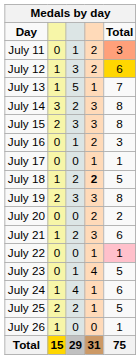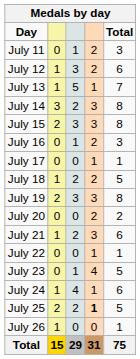(120, 50) lightsalmon background -> (120, 50) no background
(120, 69) gold background -> (120, 69) no background
(94, 179) bold -> (94, 179) normal
(120, 253) pink background -> (120, 253) no background
(94, 308) normal -> (94, 308) bold
